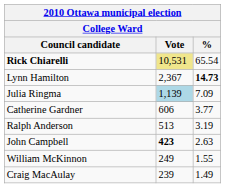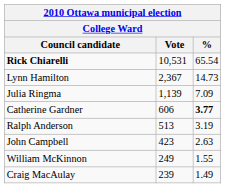(173, 61) khaki background -> (173, 61) no background
(207, 77) bold -> (207, 77) normal
(170, 93) lightblue background -> (170, 93) no background
(204, 110) normal -> (204, 110) bold
(166, 142) bold -> (166, 142) normal
